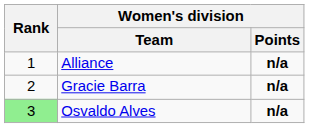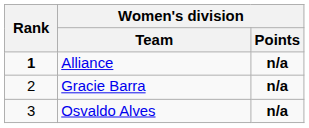(31, 63) normal -> (31, 63) bold
(31, 110) lightgreen background -> (31, 110) no background
